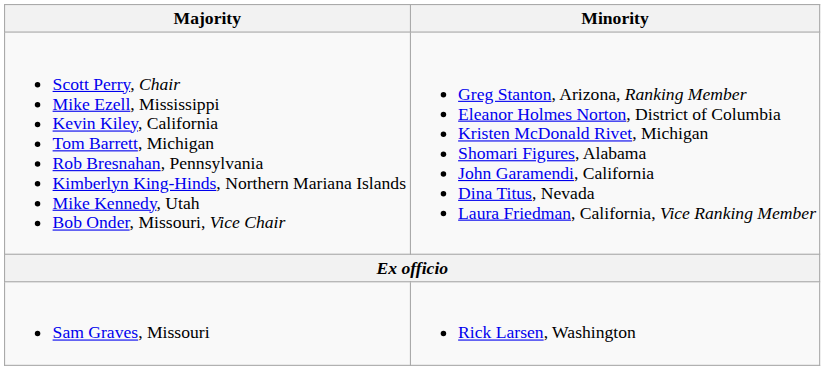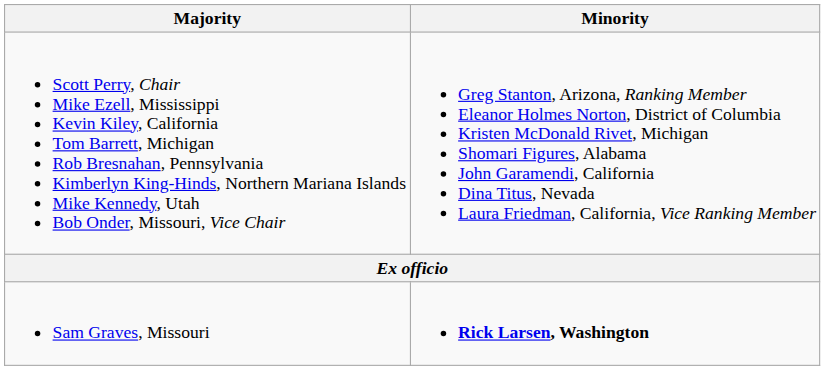(615, 333) normal -> (615, 333) bold
